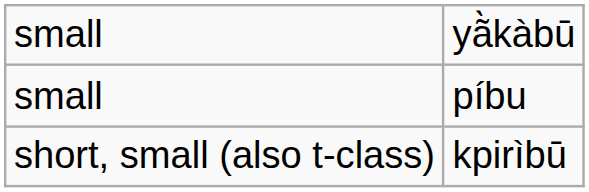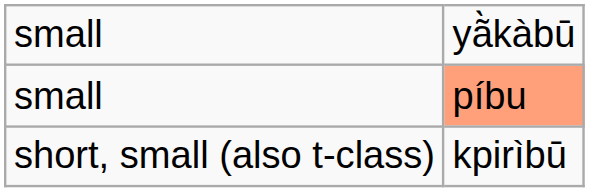(490, 95) no background -> (490, 95) lightsalmon background
